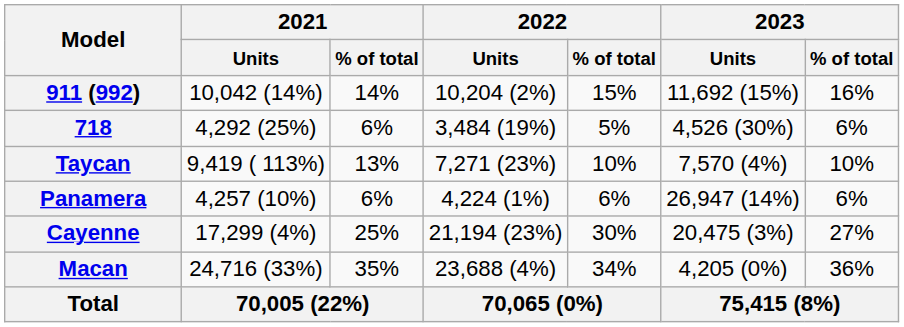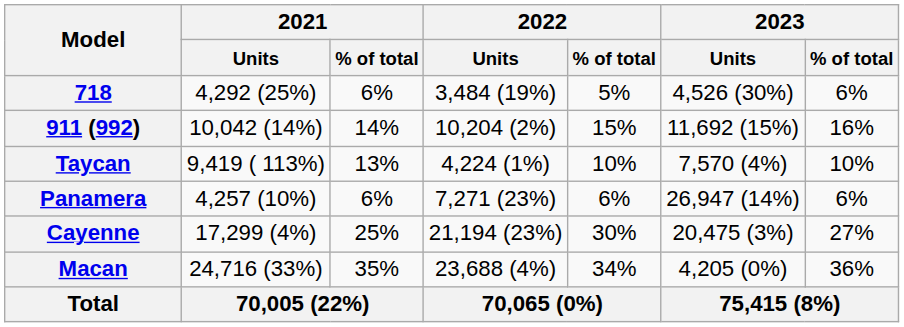rows swapped: (93, 92) <-> (93, 127)
(496, 163) 7,271 (23%) -> (496, 163) 4,224 (1%)
(496, 198) 4,224 (1%) -> (496, 198) 7,271 (23%)
